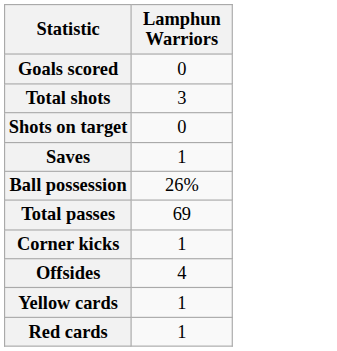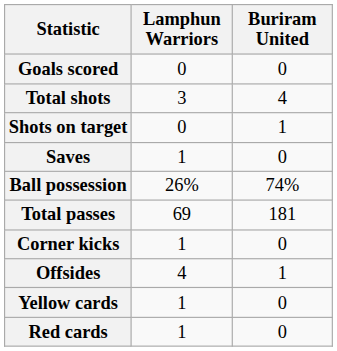+ column: (282, 29)
